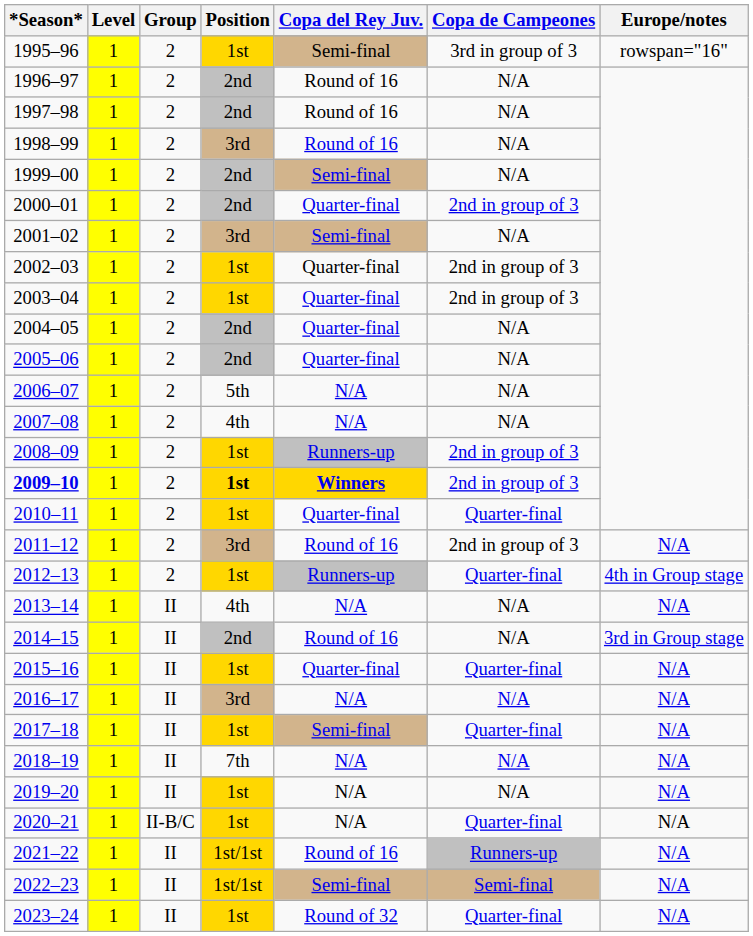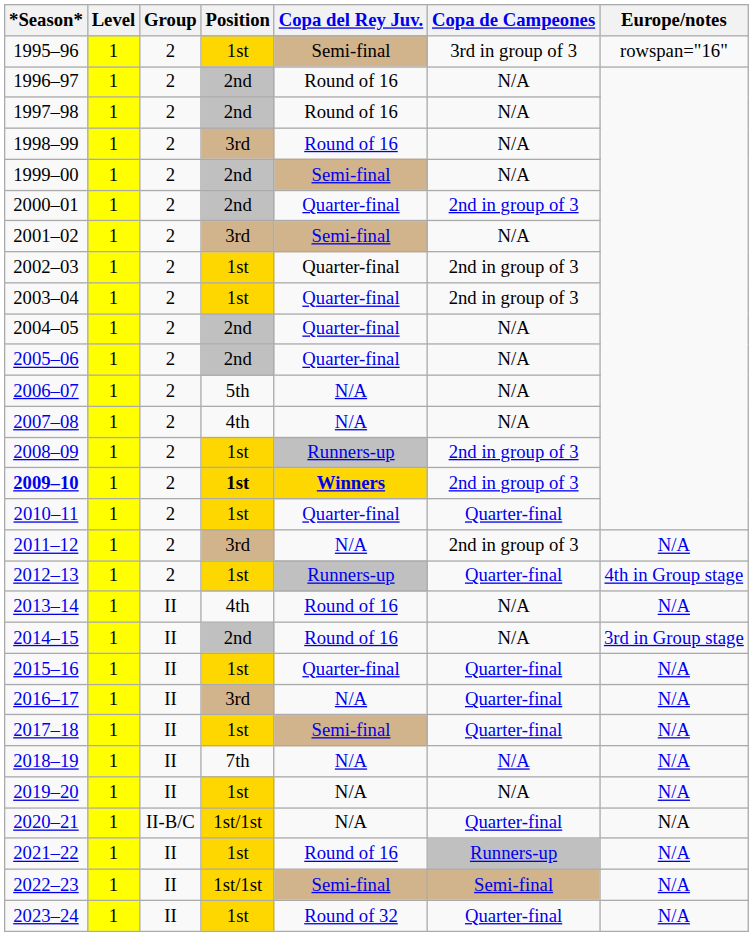(351, 545) Round of 16 -> (351, 545) N/A
(351, 606) N/A -> (351, 606) Round of 16
(514, 699) N/A -> (514, 699) Quarter-final
(238, 823) 1st -> (238, 823) 1st/1st
(238, 853) 1st/1st -> (238, 853) 1st
